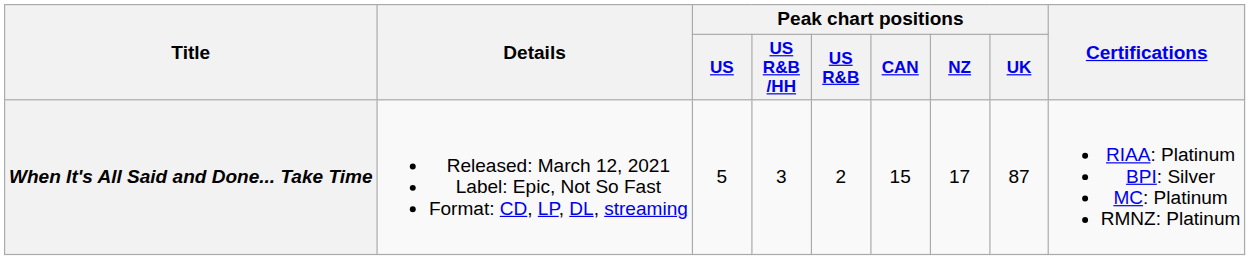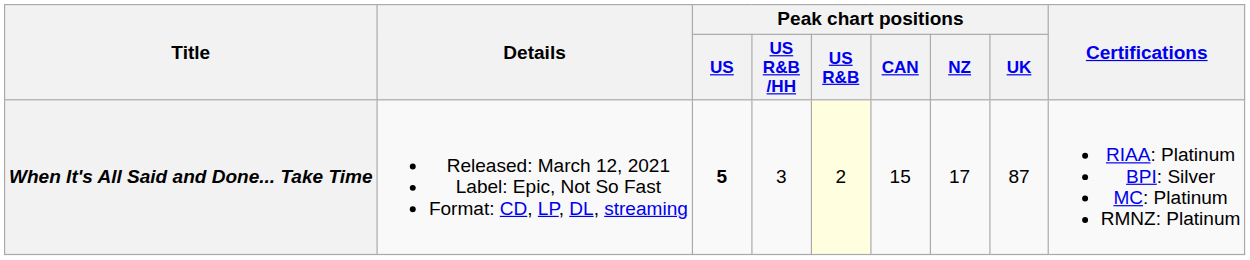(722, 176) normal -> (722, 176) bold
(841, 176) no background -> (841, 176) lightyellow background
